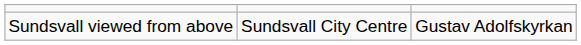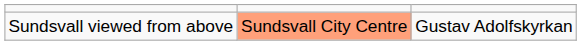(324, 26) no background -> (324, 26) lightsalmon background
